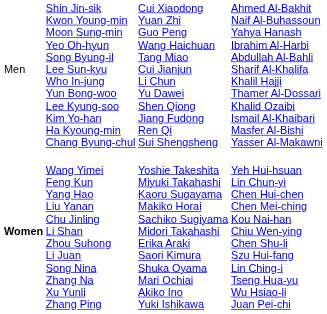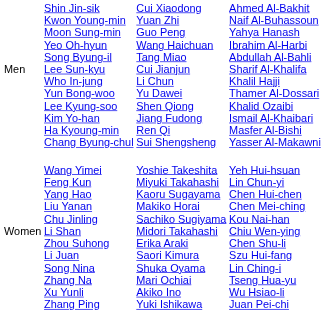(24, 231) bold -> (23, 231) normal
